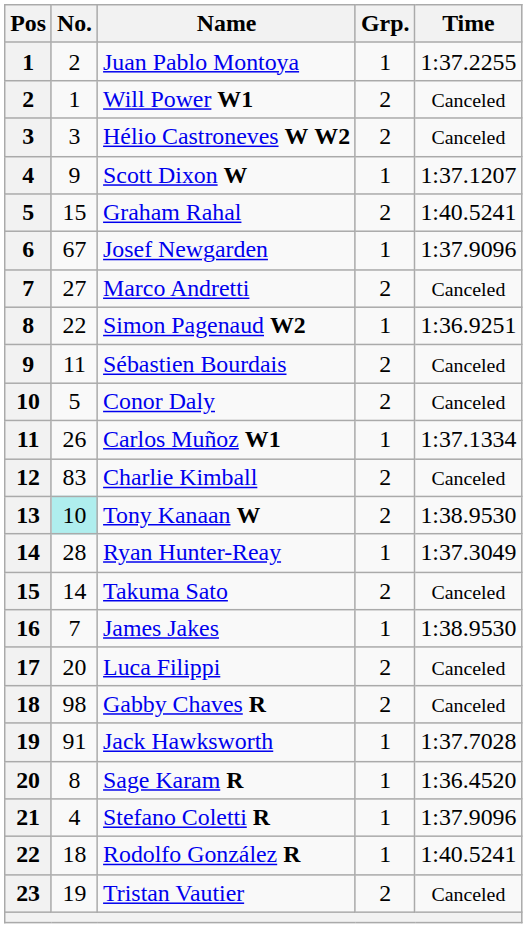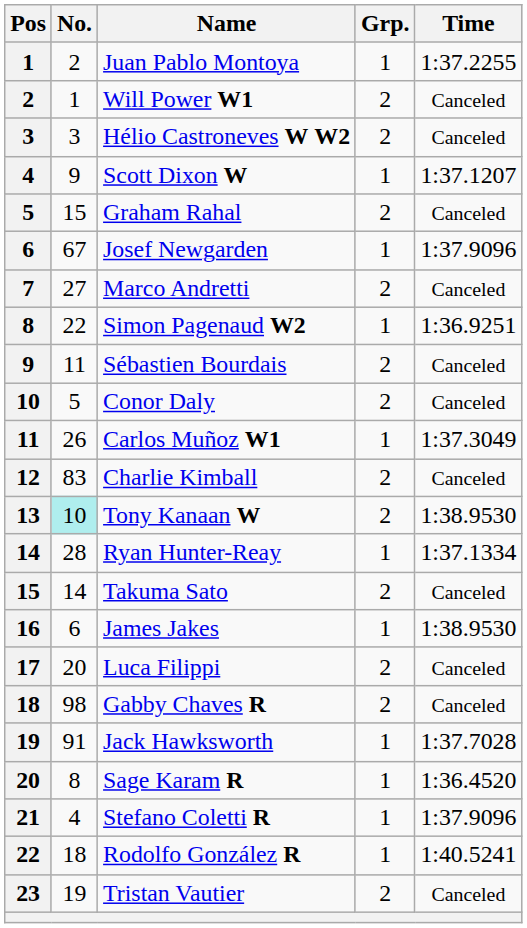(468, 212) 1:40.5241 -> (468, 213) Canceled
(468, 439) 1:37.1334 -> (468, 439) 1:37.3049
(468, 552) 1:37.3049 -> (468, 552) 1:37.1334
(75, 628) 7 -> (75, 628) 6
